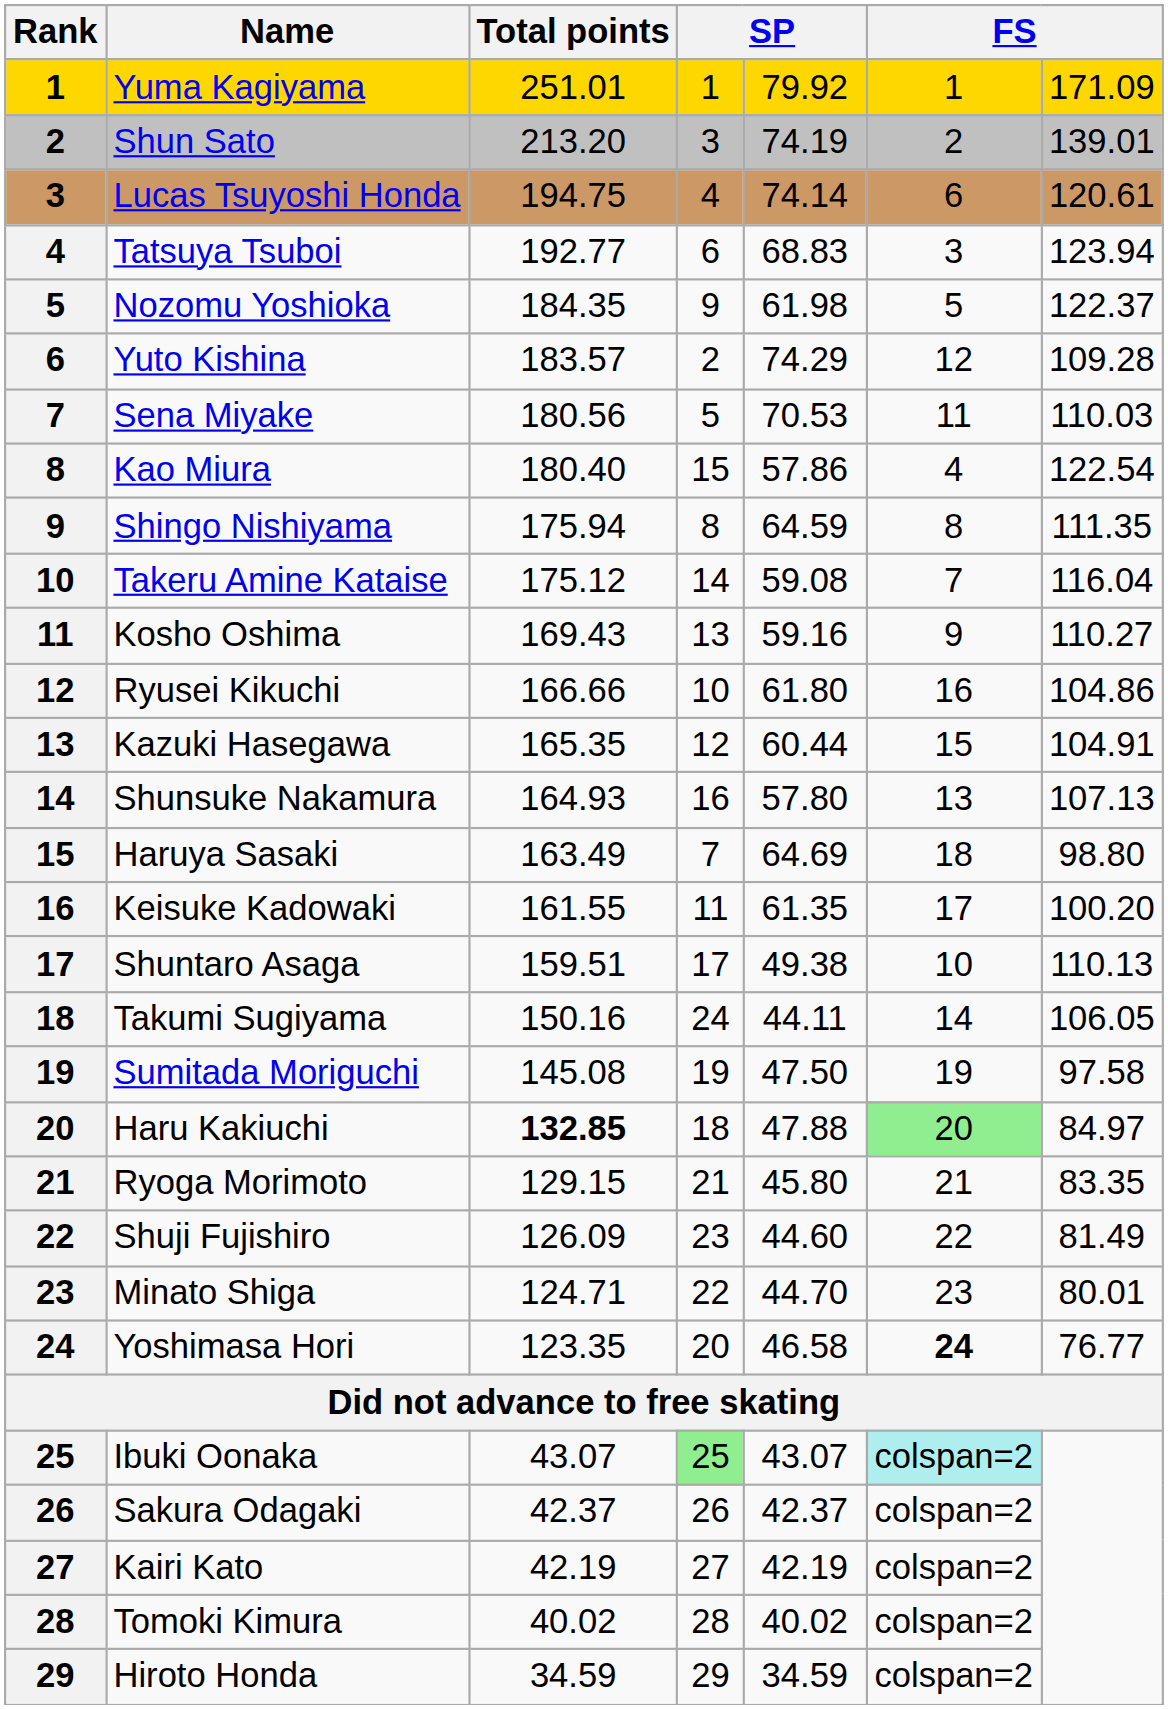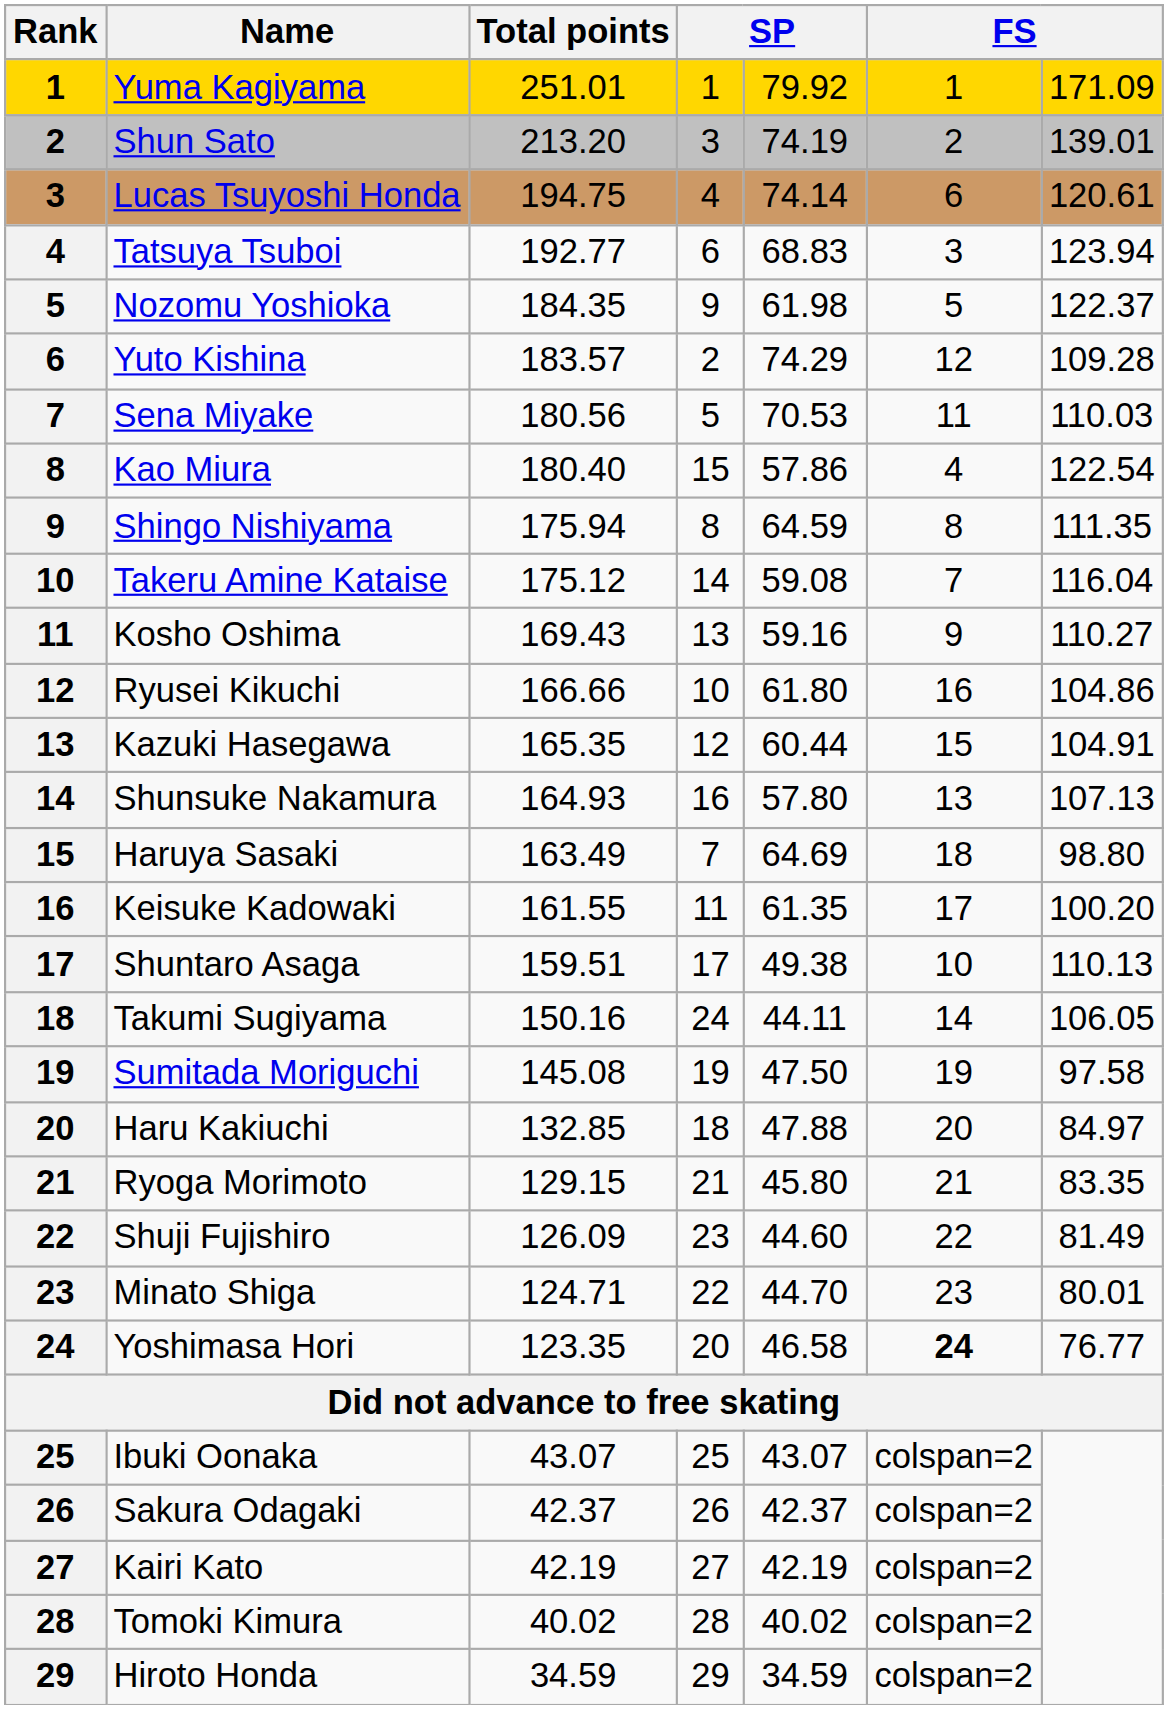(573, 1128) bold -> (573, 1128) normal
(954, 1128) lightgreen background -> (954, 1128) no background
(710, 1456) lightgreen background -> (710, 1456) no background
(954, 1456) paleturquoise background -> (954, 1456) no background
